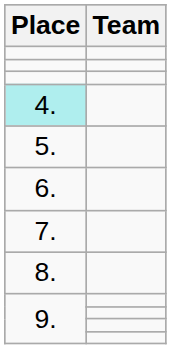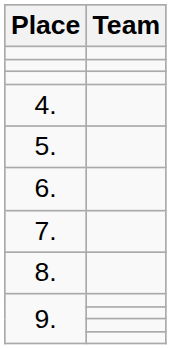(46, 104) paleturquoise background -> (46, 104) no background
